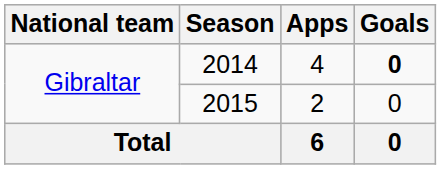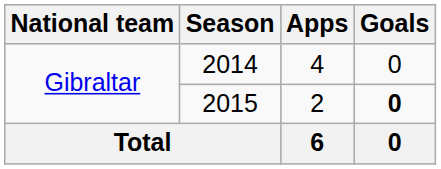(395, 63) bold -> (395, 63) normal
(395, 103) normal -> (395, 103) bold
